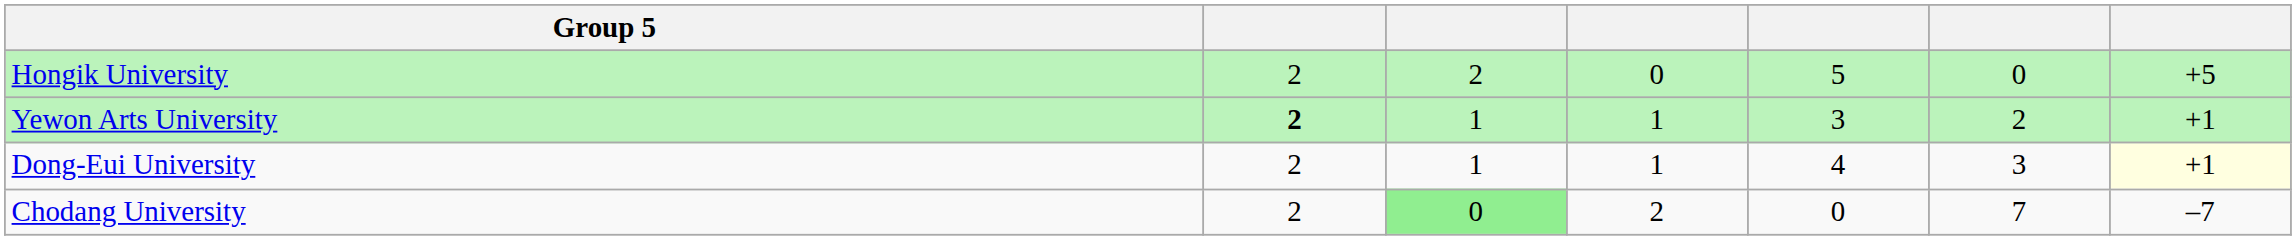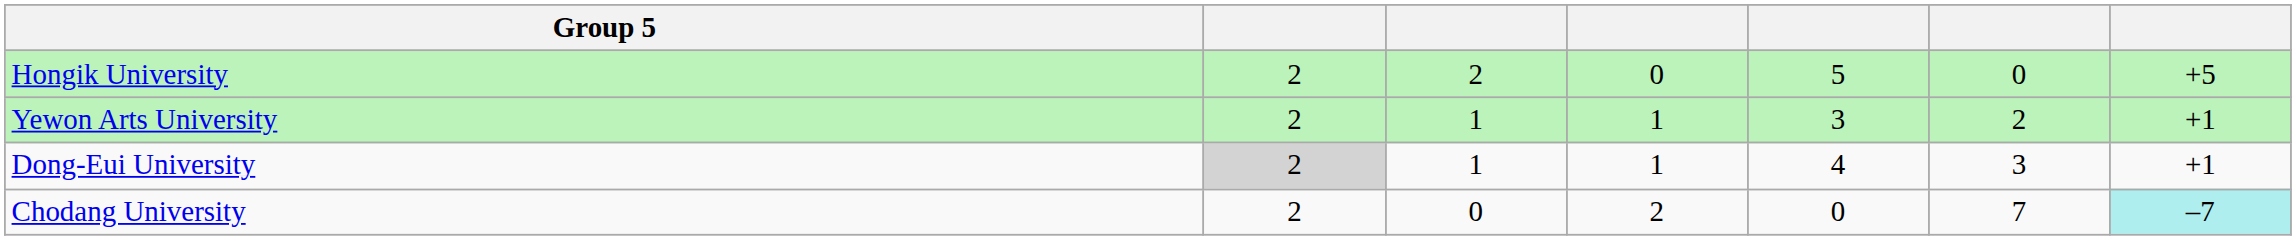(1295, 119) bold -> (1295, 119) normal
(1295, 165) no background -> (1295, 165) lightgrey background
(2200, 165) lightyellow background -> (2200, 165) no background
(1476, 211) lightgreen background -> (1476, 211) no background
(2200, 211) no background -> (2200, 211) paleturquoise background
